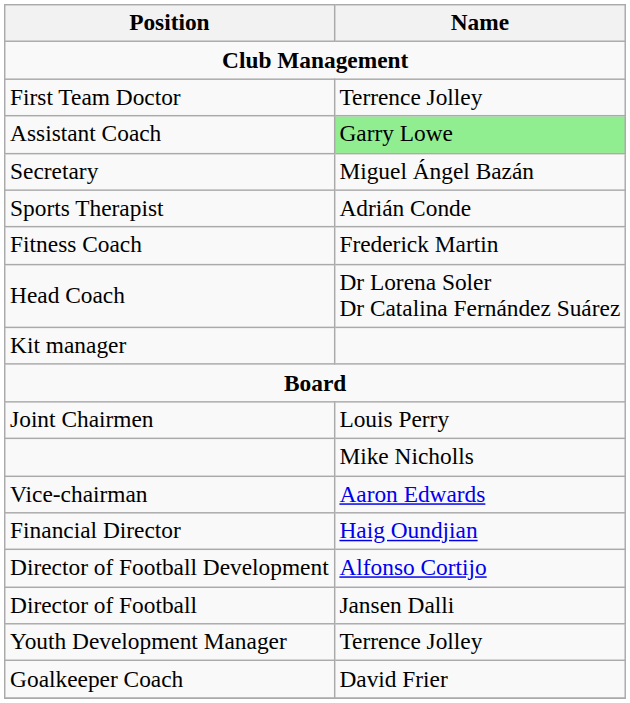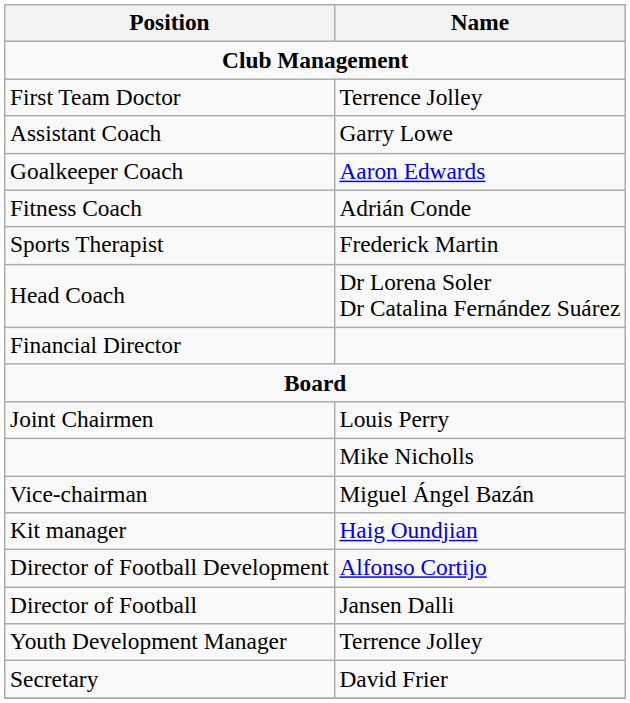(396, 134) lightgreen background -> (396, 134) no background
(54, 171) Secretary -> (97, 171) Goalkeeper Coach
(437, 171) Miguel Ángel Bazán -> (412, 171) Aaron Edwards
(87, 208) Sports Therapist -> (76, 208) Fitness Coach
(76, 245) Fitness Coach -> (87, 245) Sports Therapist
(68, 345) Kit manager -> (95, 345) Financial Director
(412, 493) Aaron Edwards -> (437, 493) Miguel Ángel Bazán
(95, 530) Financial Director -> (68, 530) Kit manager
(97, 679) Goalkeeper Coach -> (54, 679) Secretary
